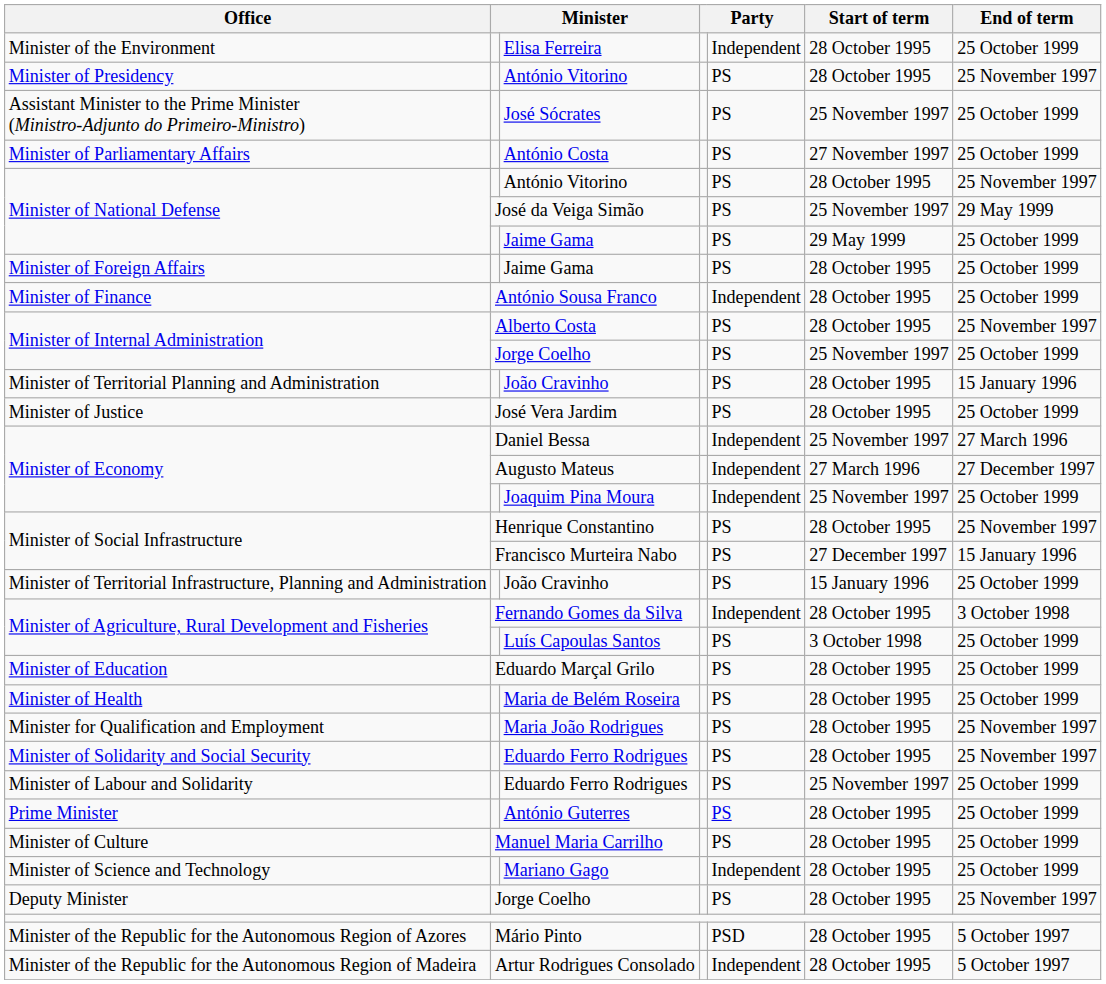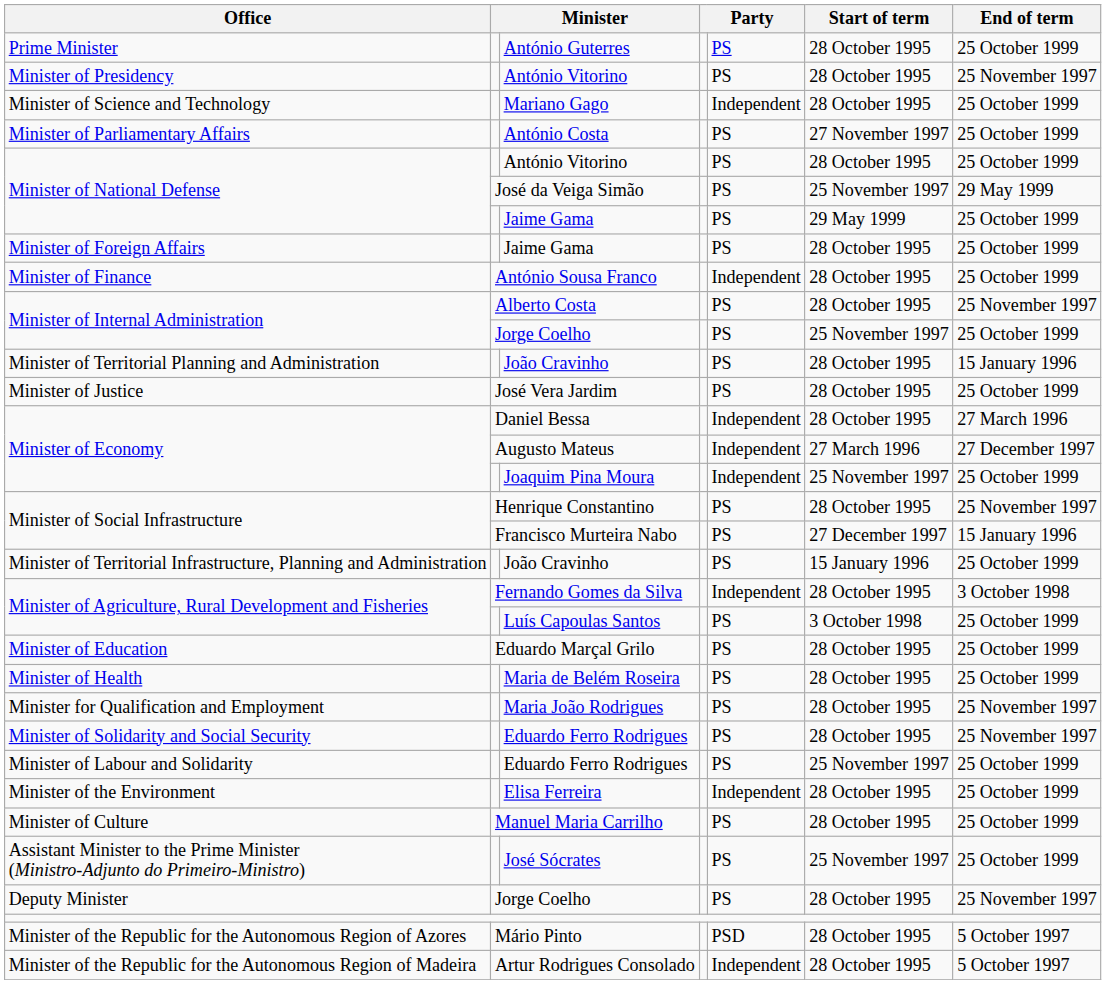rows swapped: (63, 813) <-> (112, 47)
rows swapped: (157, 115) <-> (139, 870)
(1027, 182) 25 November 1997 -> (1018, 162) 25 October 1999
(879, 440) 25 November 1997 -> (870, 420) 28 October 1995
